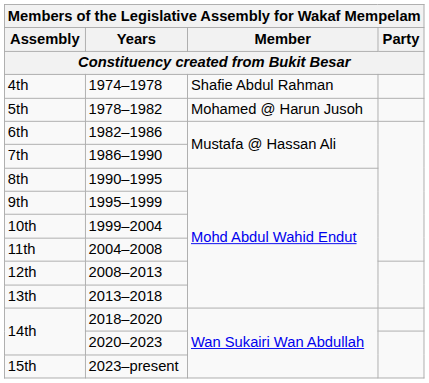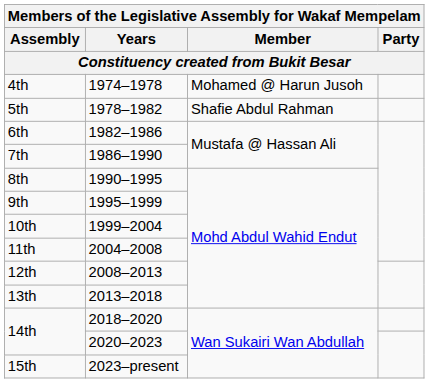(262, 86) Shafie Abdul Rahman -> (277, 86) Mohamed @ Harun Jusoh
(277, 109) Mohamed @ Harun Jusoh -> (262, 109) Shafie Abdul Rahman
